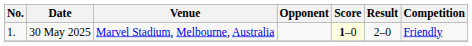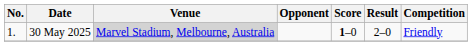(185, 31) no background -> (185, 31) lightgrey background
(348, 31) lightyellow background -> (348, 31) no background
